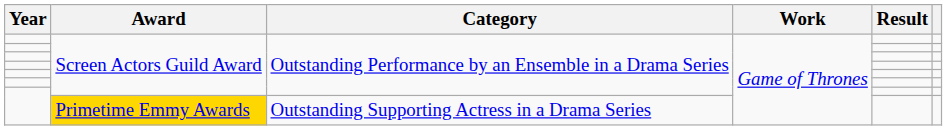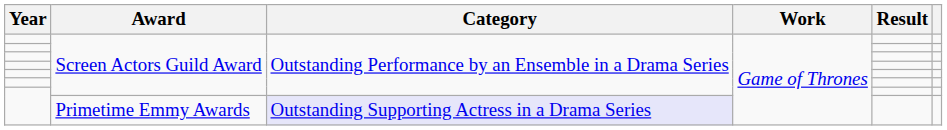(153, 110) gold background -> (153, 110) no background
(461, 110) no background -> (461, 110) lavender background
